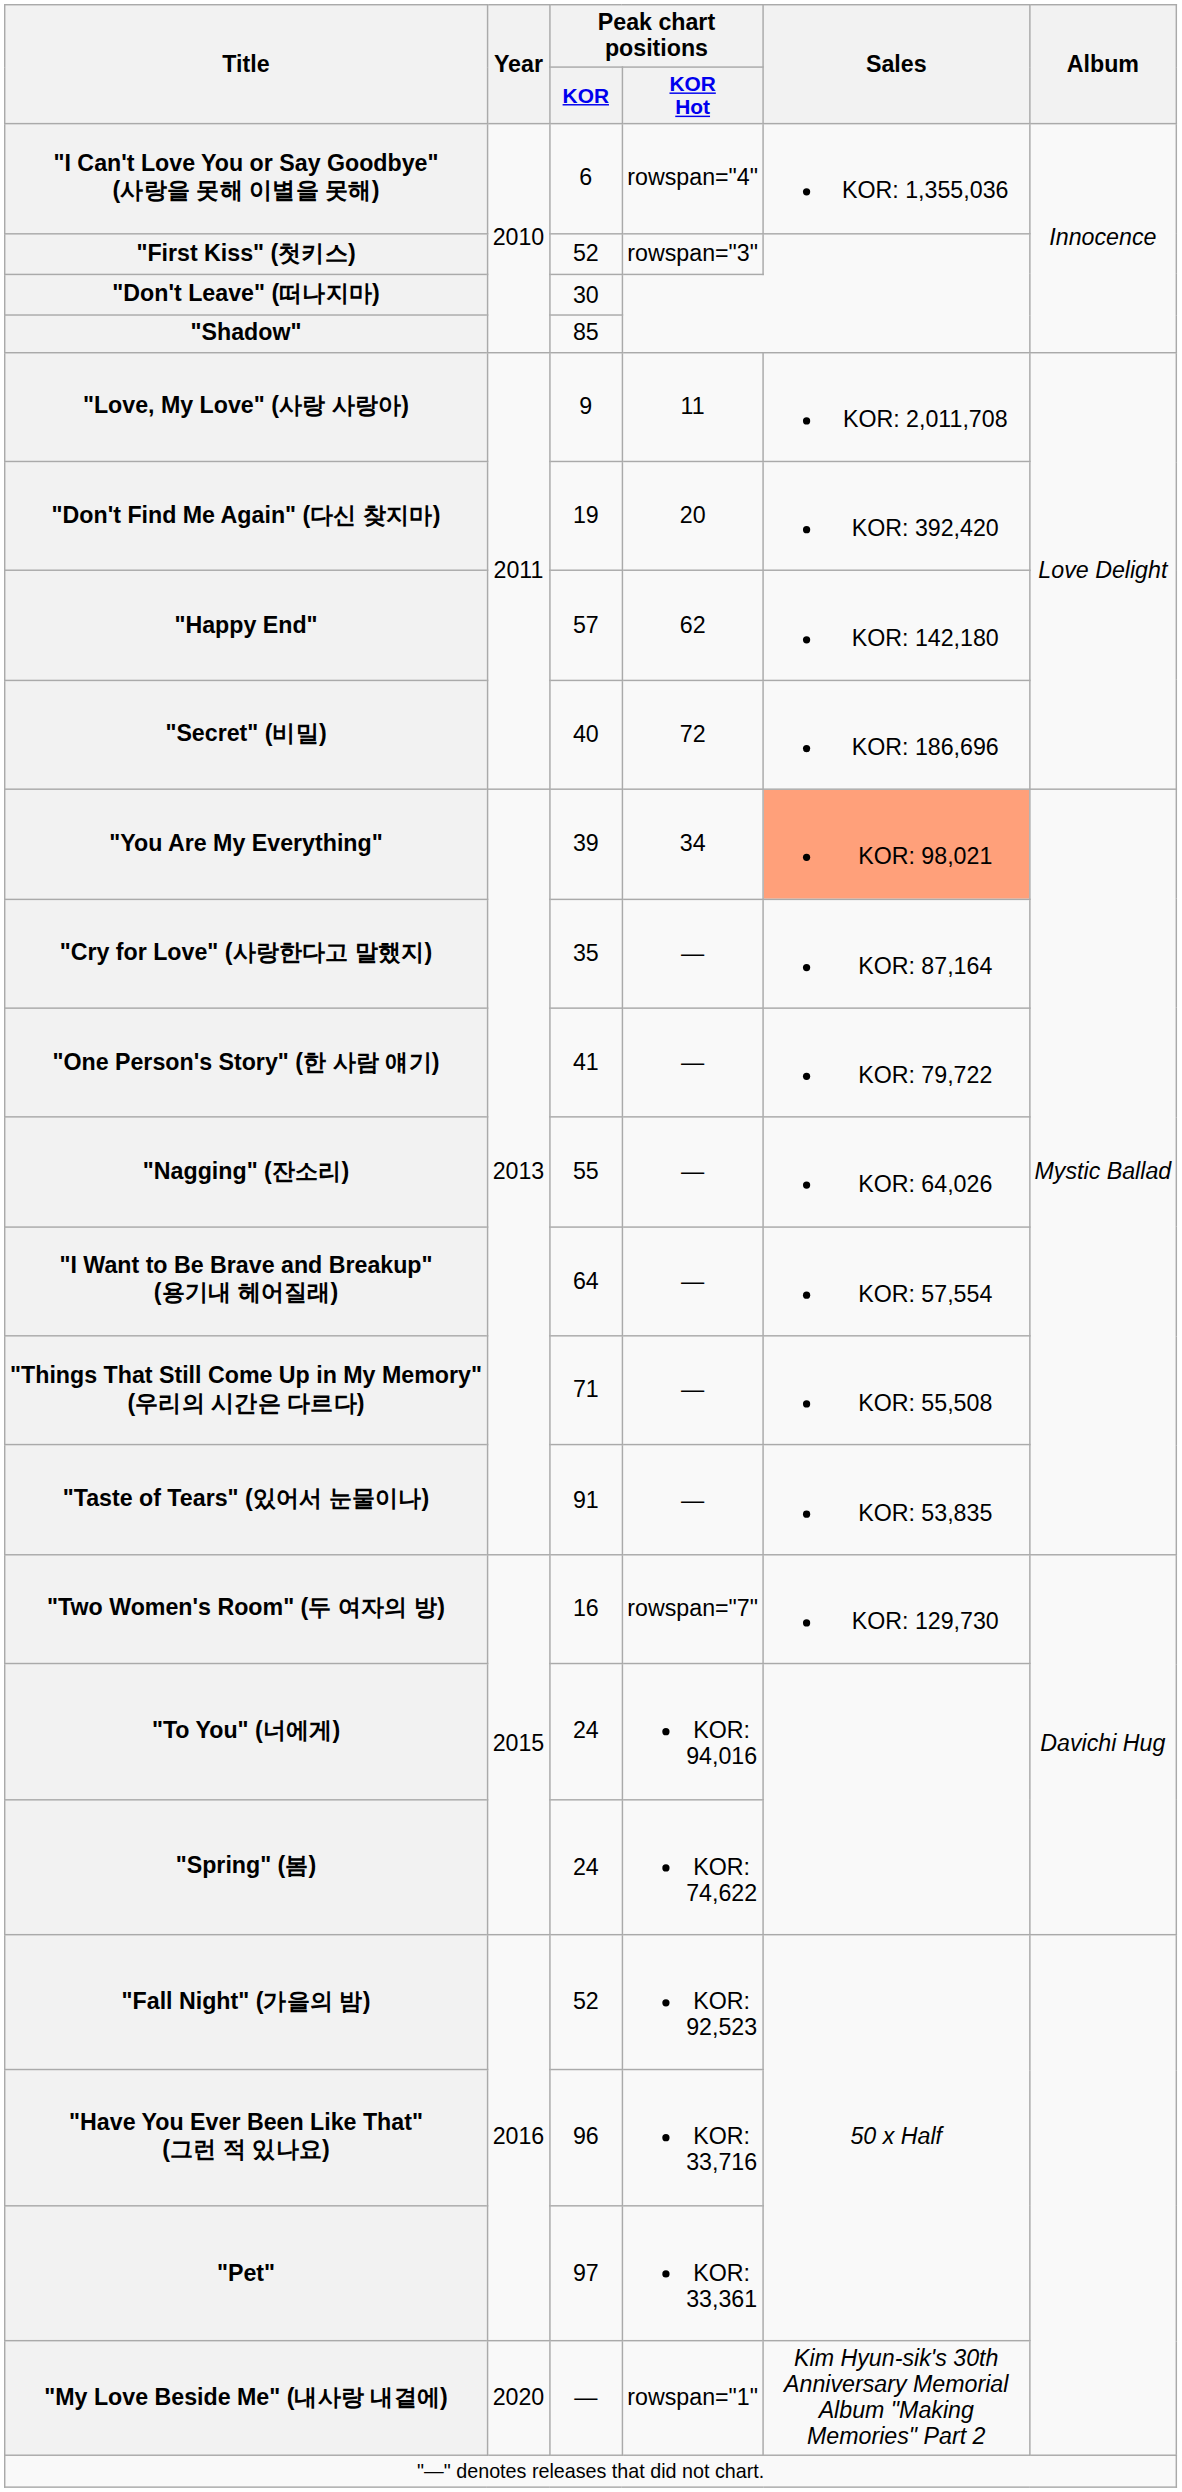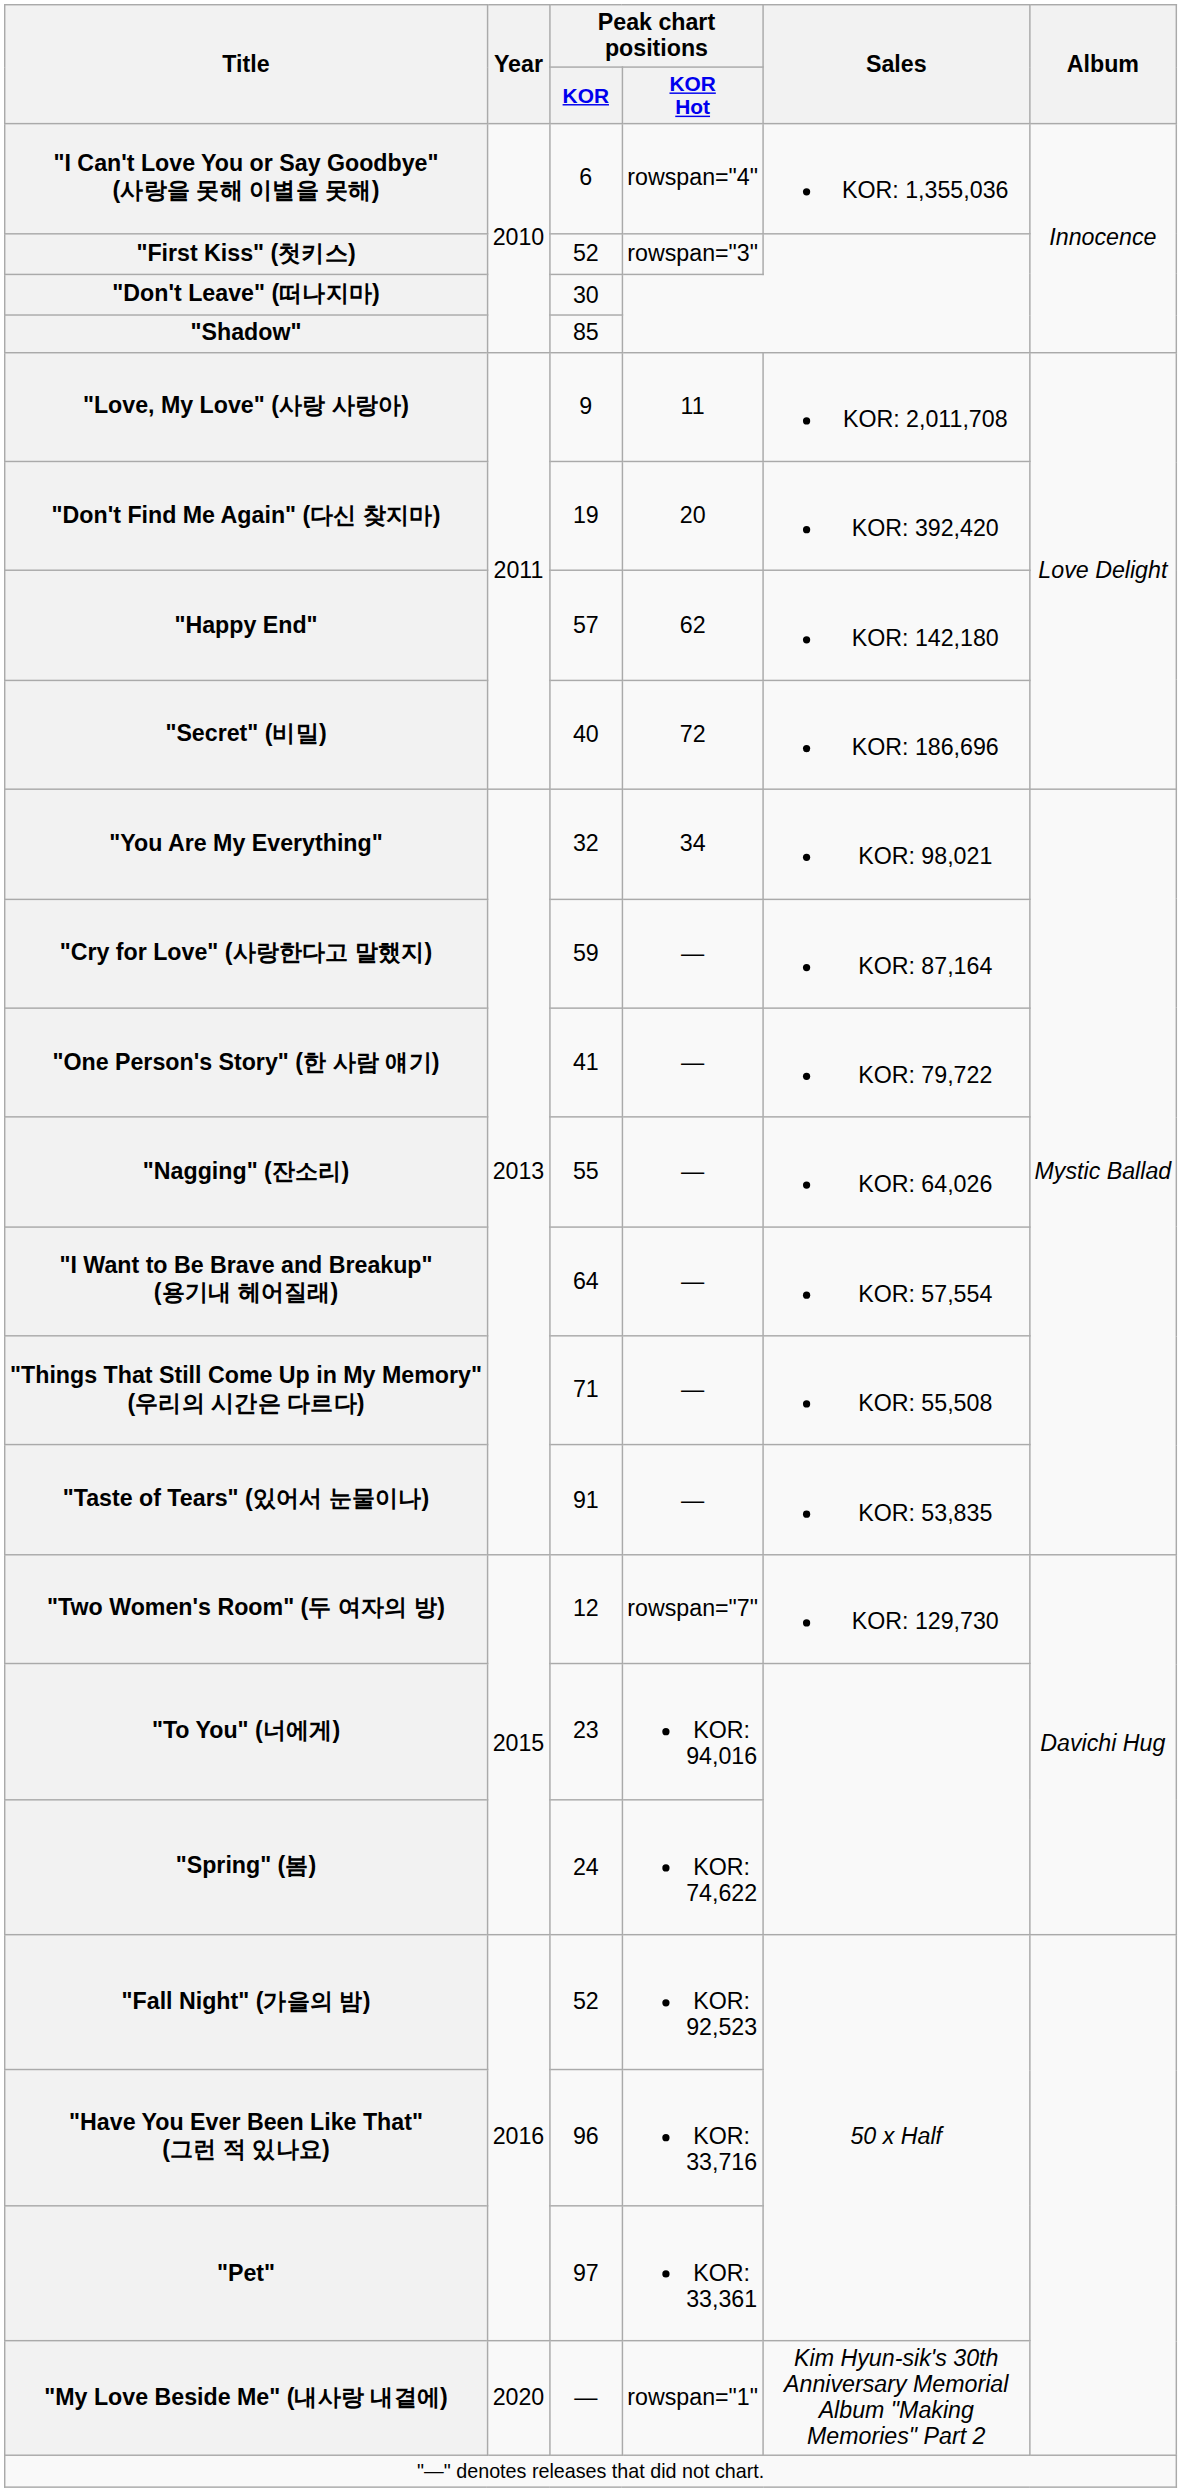(586, 843) 39 -> (586, 843) 32
(896, 857) lightsalmon background -> (896, 857) no background
(586, 953) 35 -> (586, 953) 59
(586, 1608) 16 -> (586, 1608) 12
(586, 1731) 24 -> (586, 1731) 23
